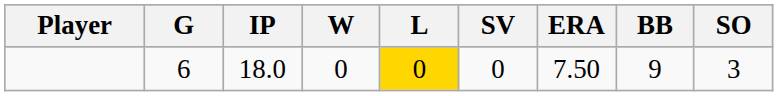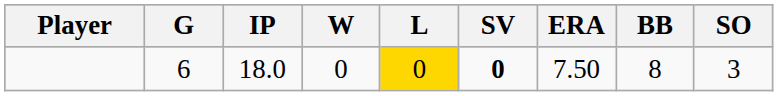(498, 68) normal -> (498, 68) bold
(655, 68) 9 -> (655, 68) 8
